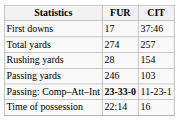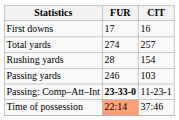(152, 29) 37:46 -> (146, 29) 16
(116, 107) no background -> (116, 107) lightsalmon background
(146, 107) 16 -> (152, 107) 37:46
